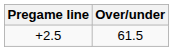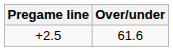(130, 35) 61.5 -> (130, 35) 61.6
